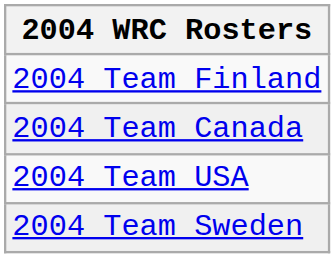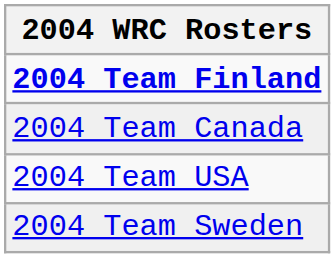(167, 79) normal -> (167, 79) bold
